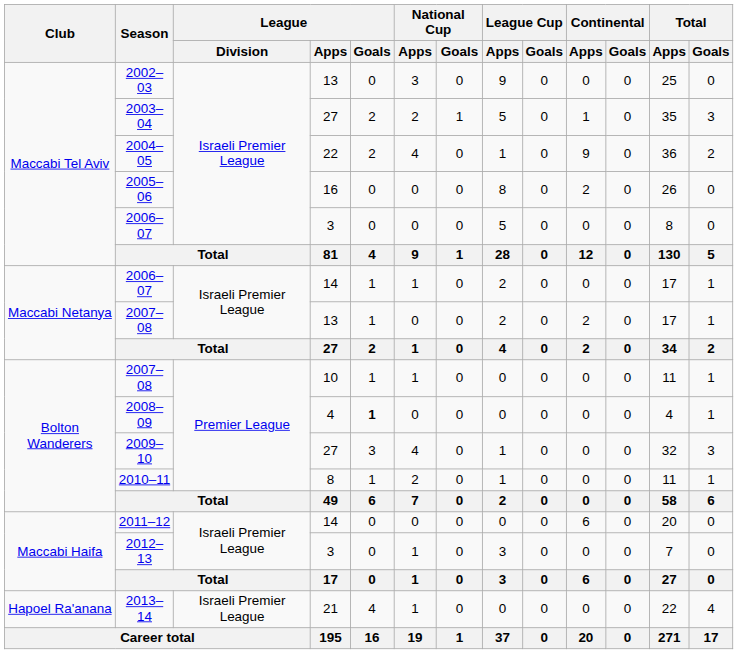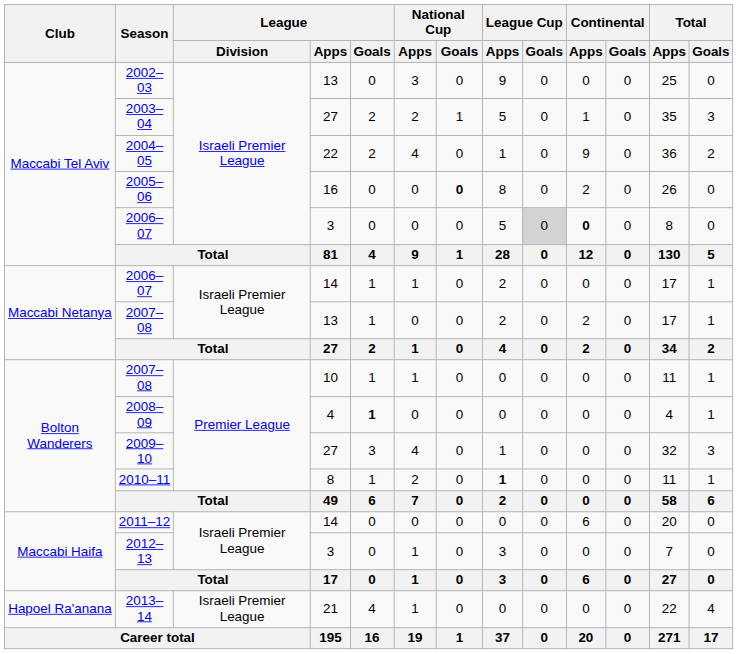(459, 189) normal -> (459, 189) bold
(544, 226) no background -> (544, 226) lightgrey background
(586, 226) normal -> (586, 226) bold
(503, 479) normal -> (503, 479) bold
